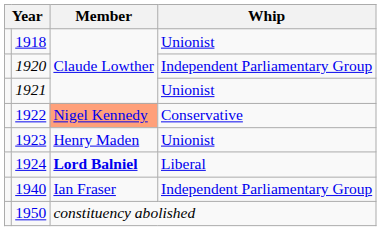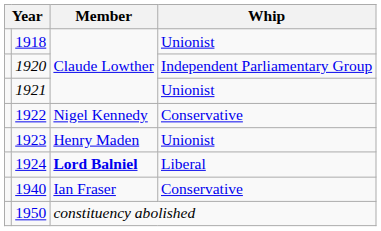(101, 115) lightsalmon background -> (101, 115) no background
(267, 189) Independent Parliamentary Group -> (202, 189) Conservative
